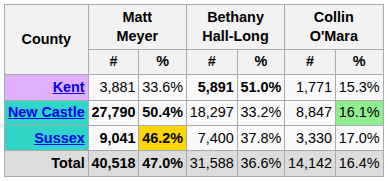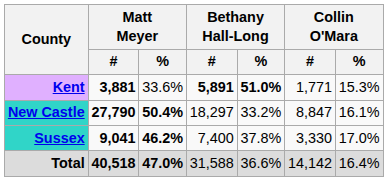(117, 87) normal -> (117, 87) bold
(359, 112) lightgreen background -> (359, 112) no background
(163, 138) gold background -> (163, 138) no background
